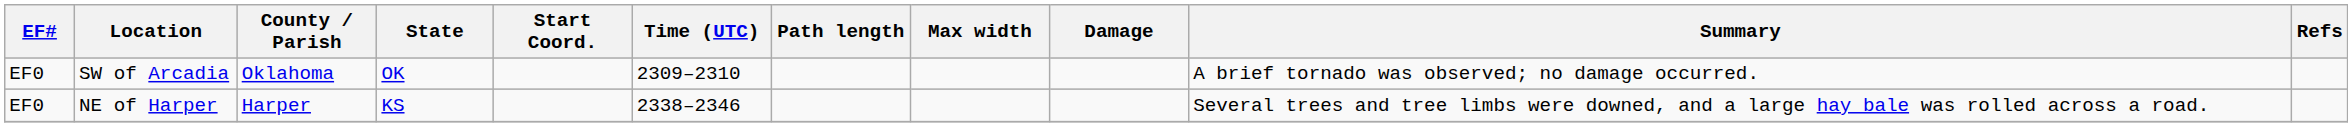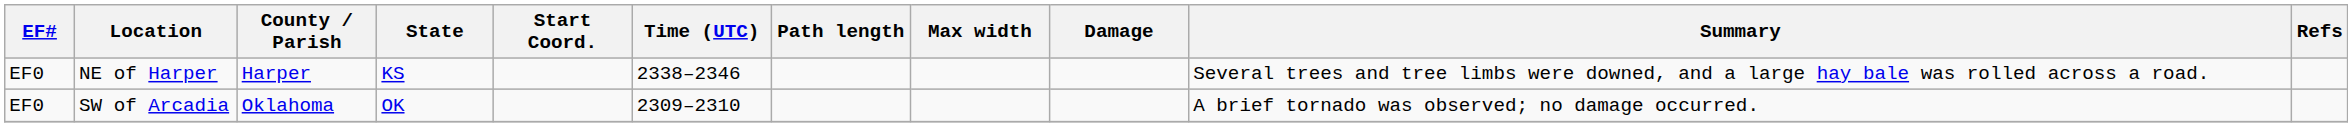rows swapped: (154, 74) <-> (148, 105)
